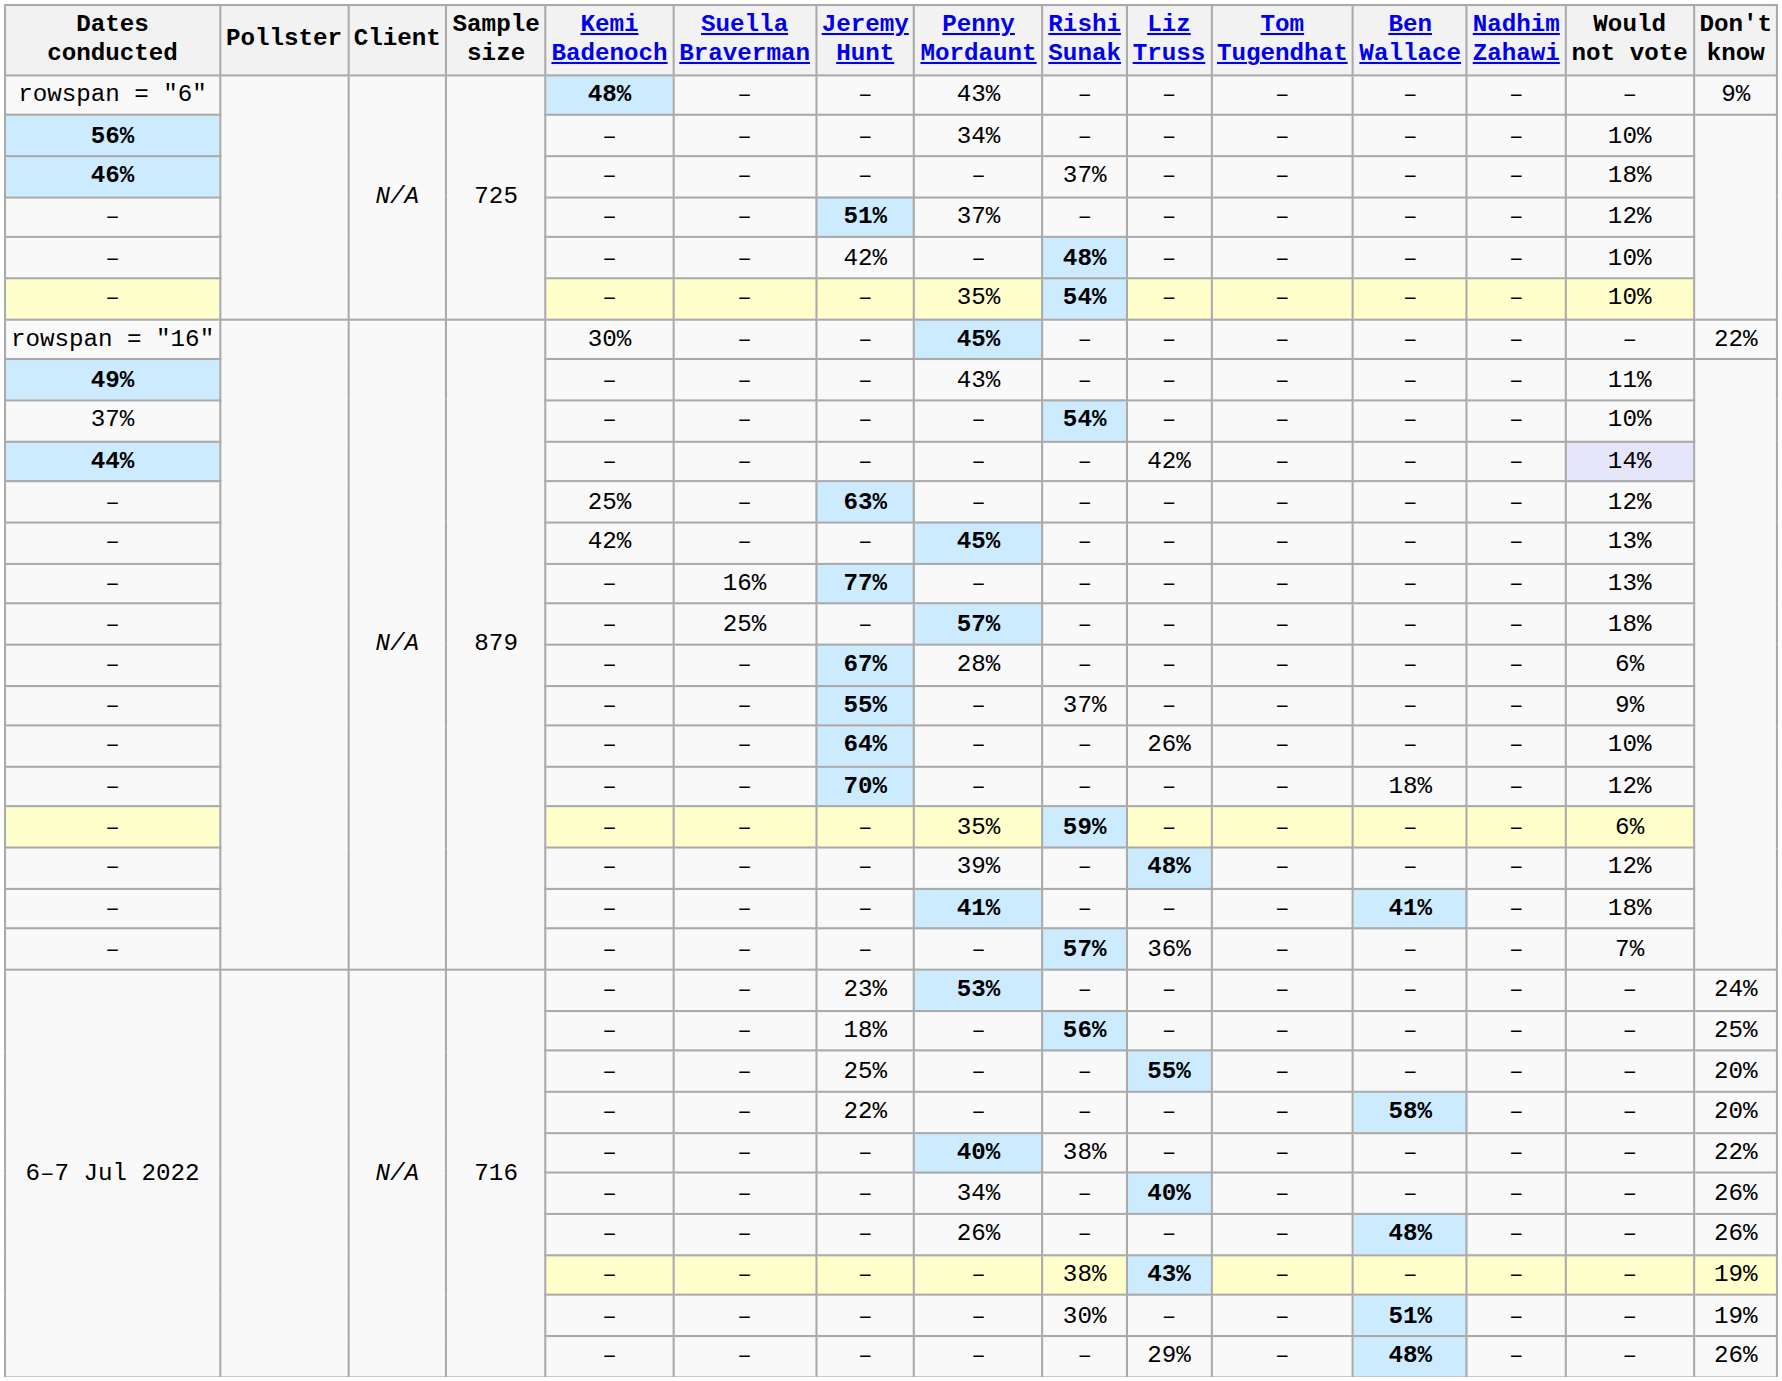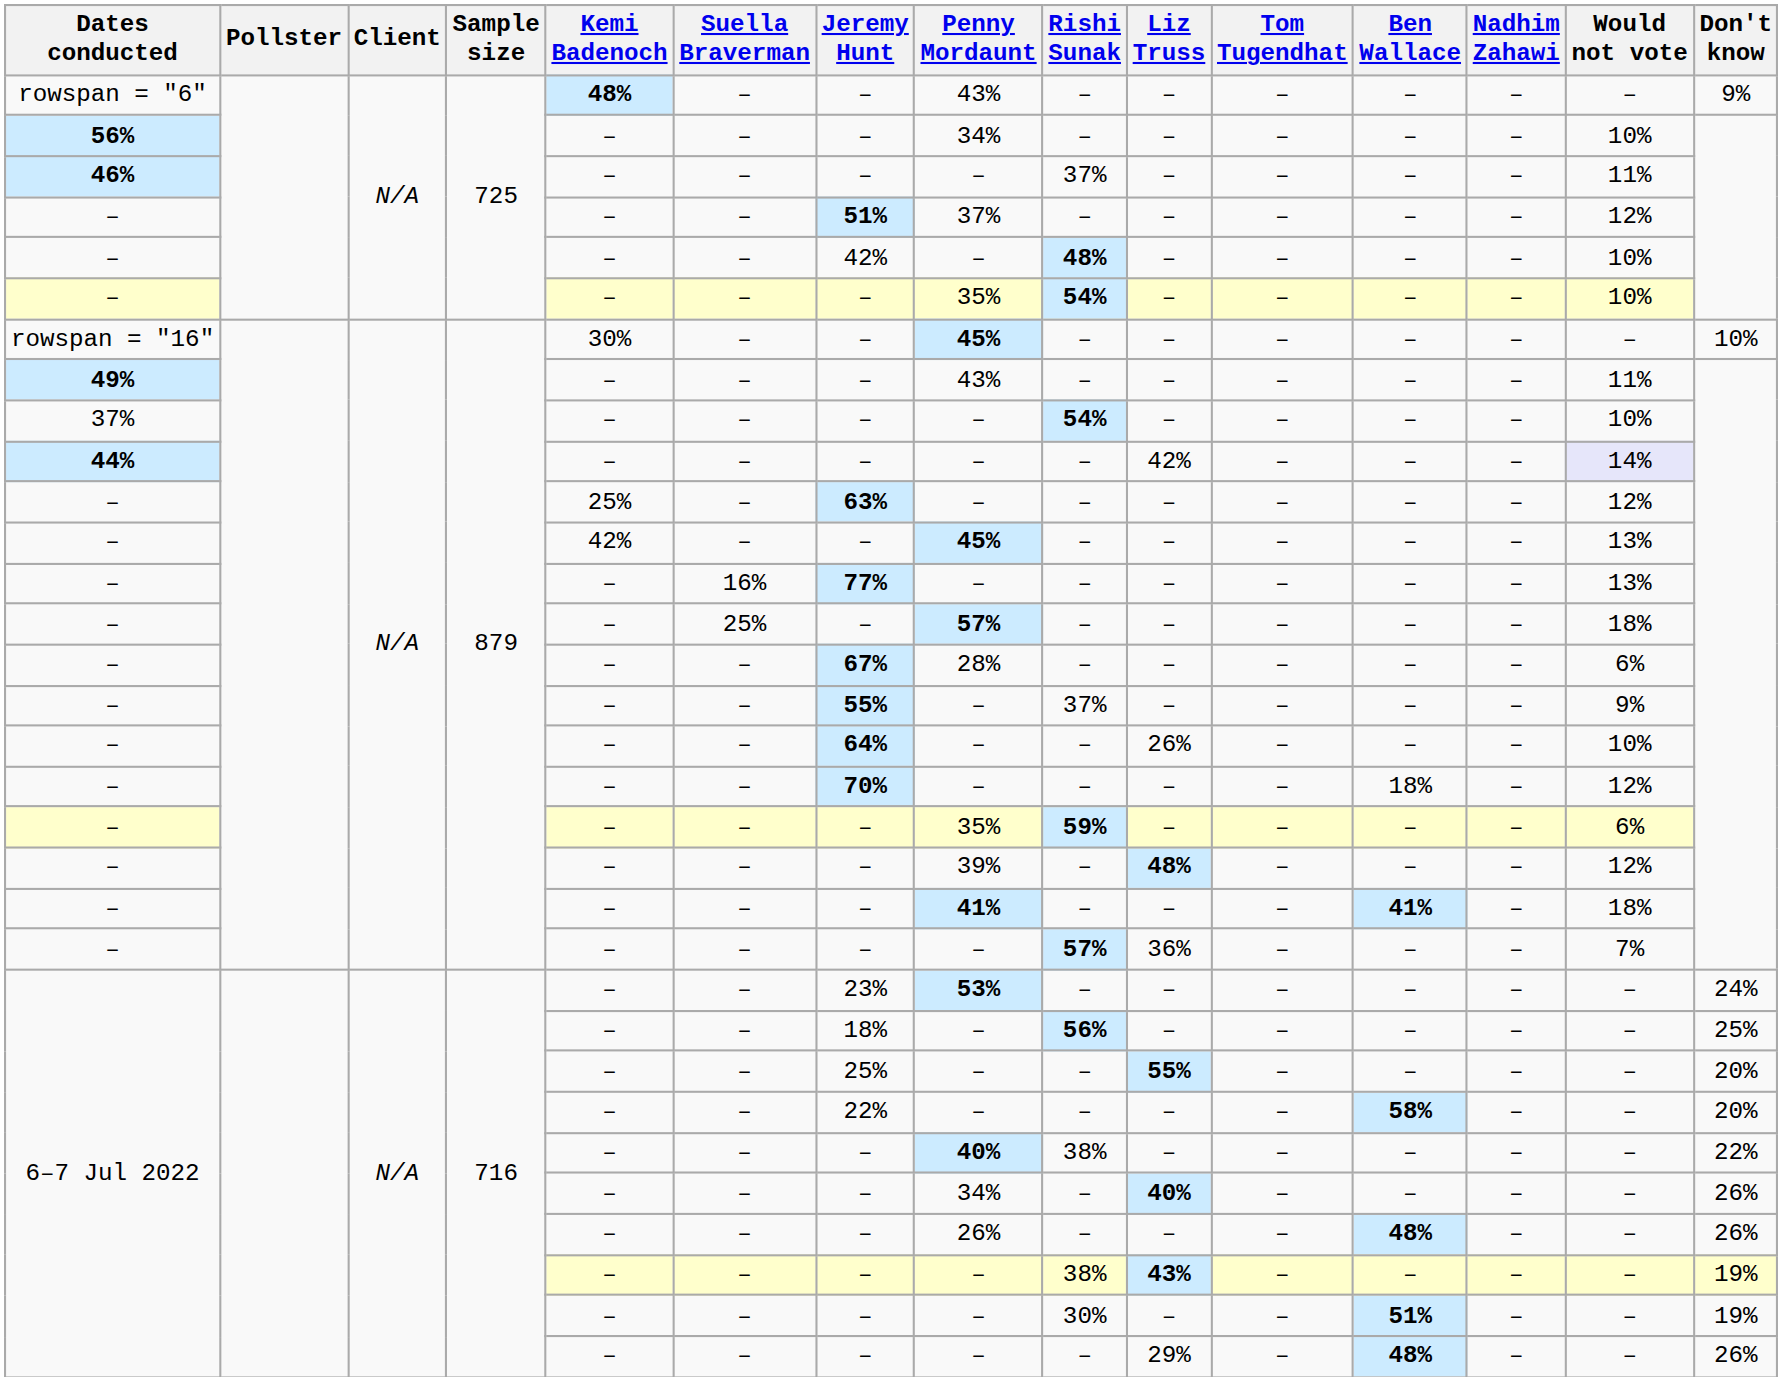(1630, 176) 18% -> (1630, 176) 11%
(1736, 339) 22% -> (1736, 339) 10%
